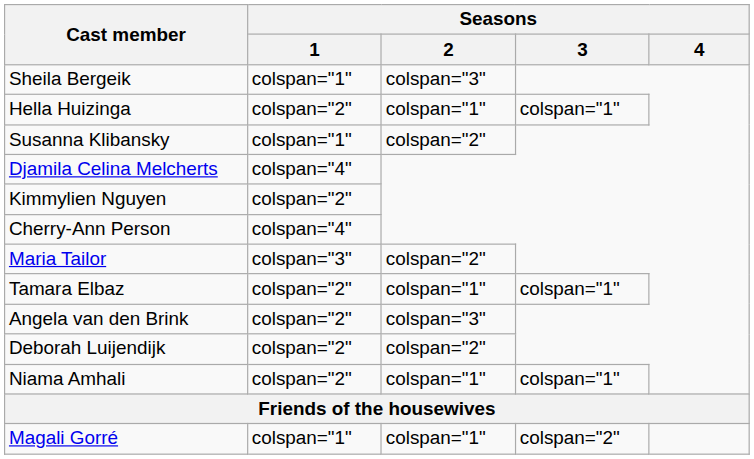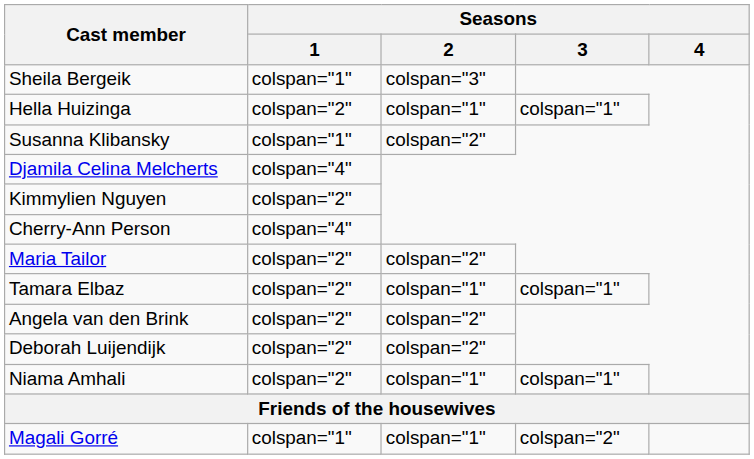(302, 259) colspan="3" -> (302, 259) colspan="2"
(436, 318) colspan="3" -> (436, 318) colspan="2"
